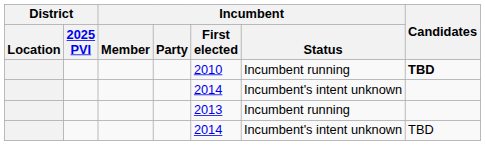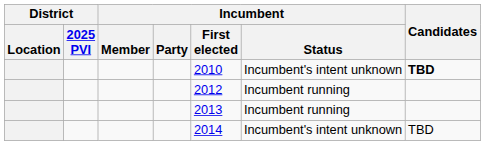(297, 69) Incumbent running -> (323, 69) Incumbent's intent unknown
(208, 89) 2014 -> (208, 89) 2012
(323, 89) Incumbent's intent unknown -> (297, 89) Incumbent running
